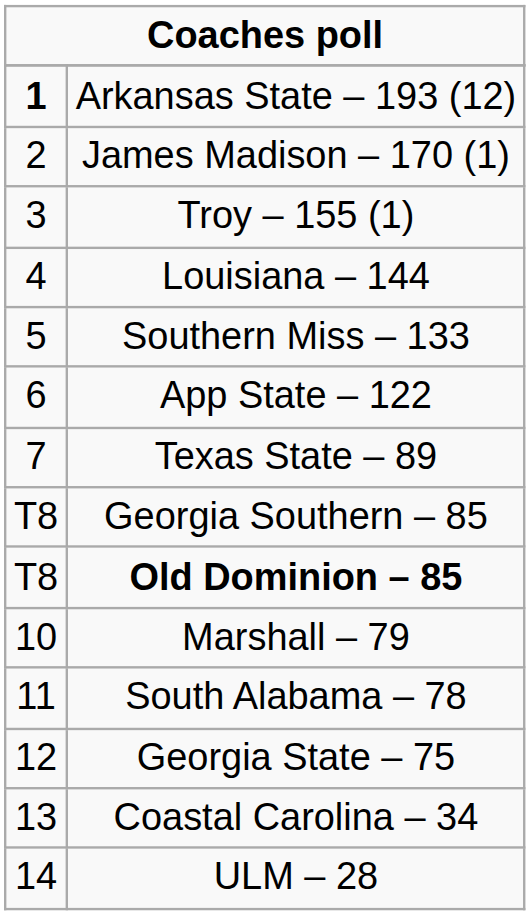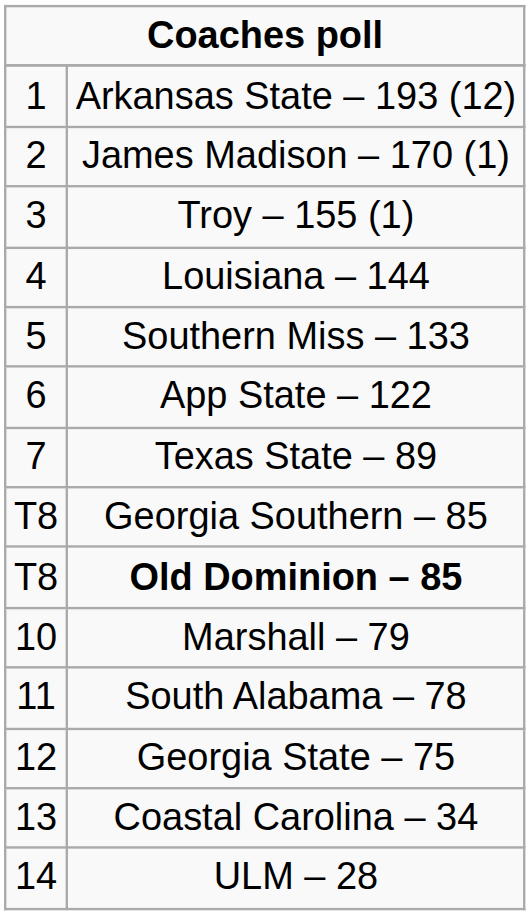(36, 95) bold -> (36, 95) normal
